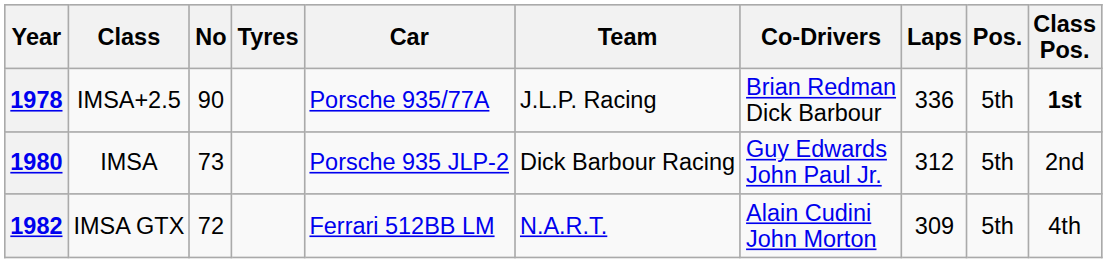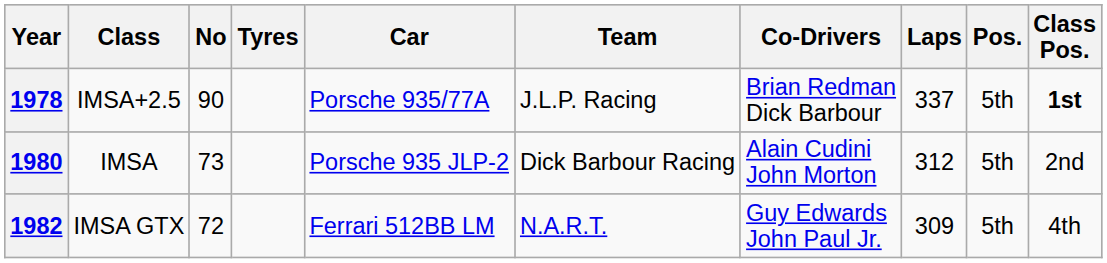(934, 100) 336 -> (934, 100) 337
(816, 163) Guy Edwards John Paul Jr. -> (811, 163) Alain Cudini John Morton
(811, 226) Alain Cudini John Morton -> (816, 226) Guy Edwards John Paul Jr.
